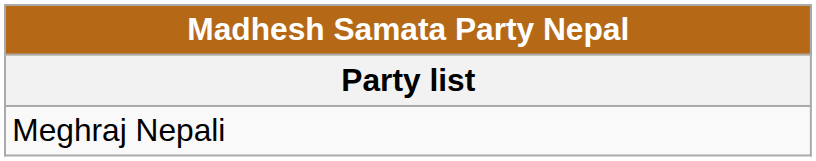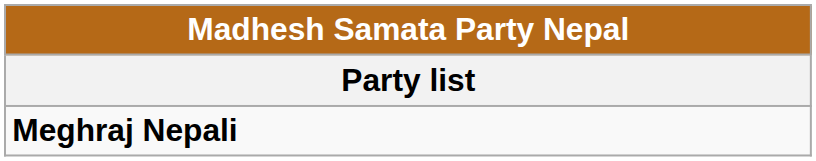(119, 130) normal -> (125, 130) bold
